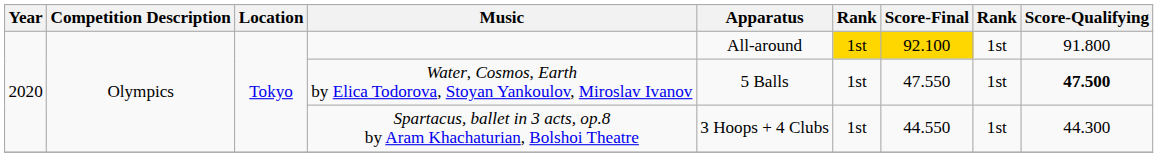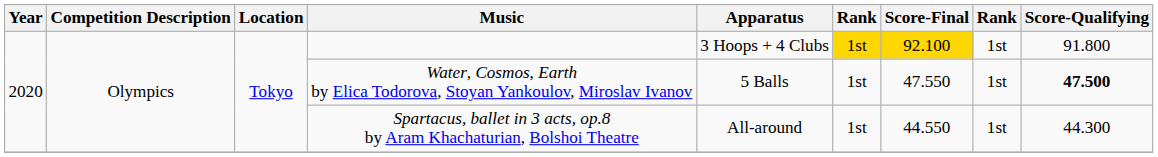(765, 45) All-around -> (765, 45) 3 Hoops + 4 Clubs
(765, 128) 3 Hoops + 4 Clubs -> (765, 128) All-around
